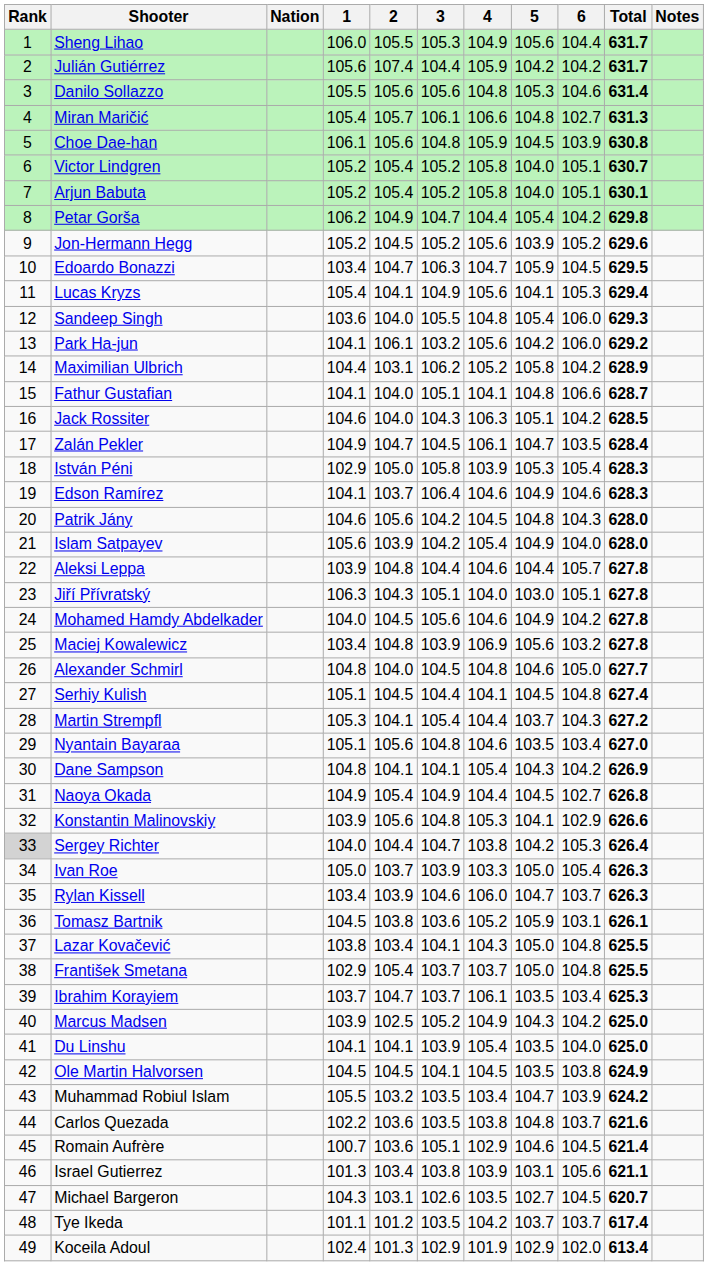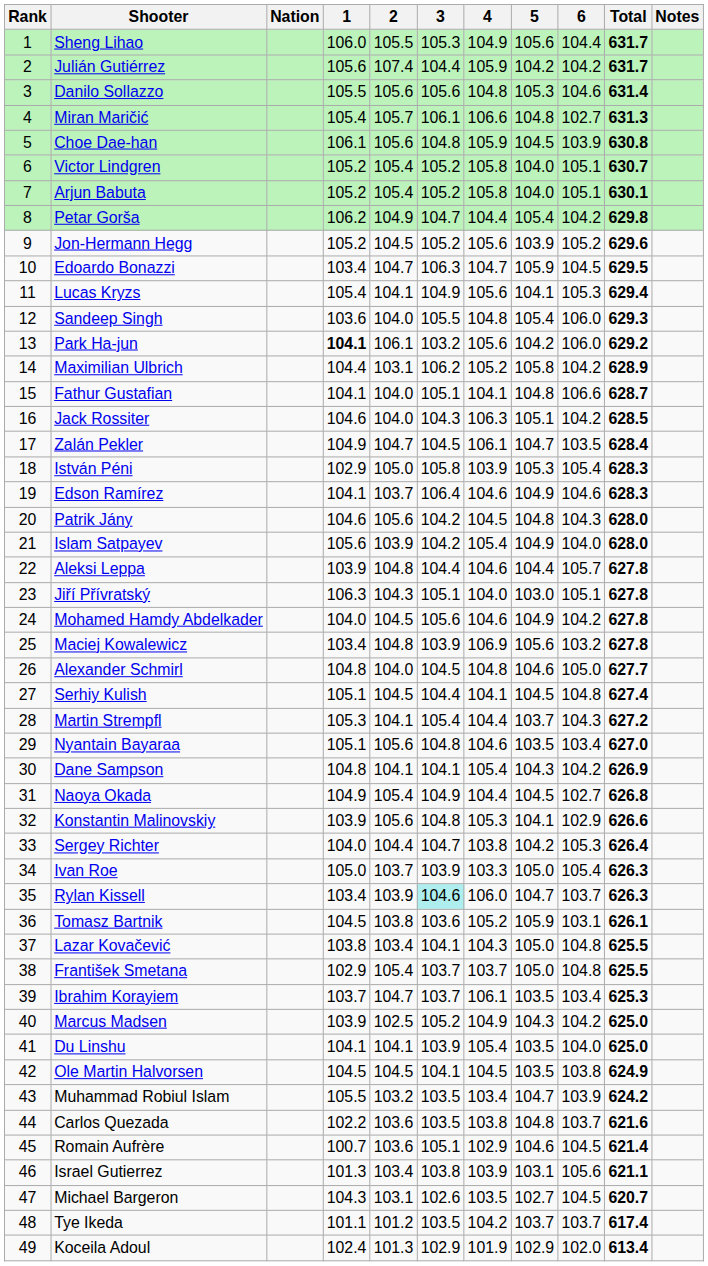(347, 343) normal -> (347, 343) bold
(28, 846) lightgrey background -> (28, 846) no background
(440, 896) no background -> (440, 896) paleturquoise background
